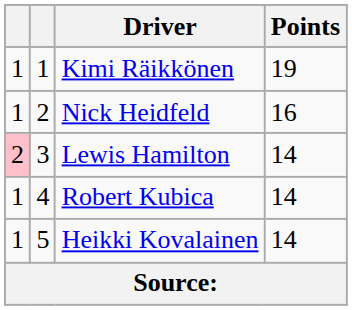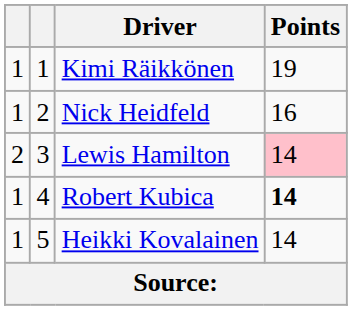(18, 154) pink background -> (18, 154) no background
(284, 154) no background -> (284, 154) pink background
(284, 196) normal -> (284, 196) bold
